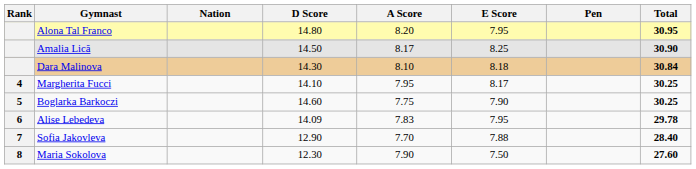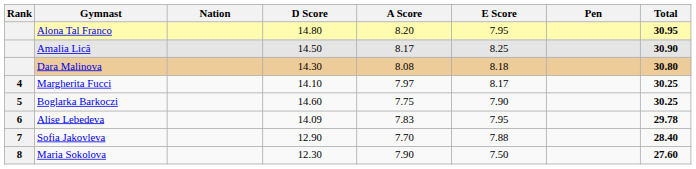(404, 66) 8.10 -> (404, 66) 8.08
(666, 66) 30.84 -> (666, 66) 30.80
(404, 83) 7.95 -> (404, 83) 7.97
